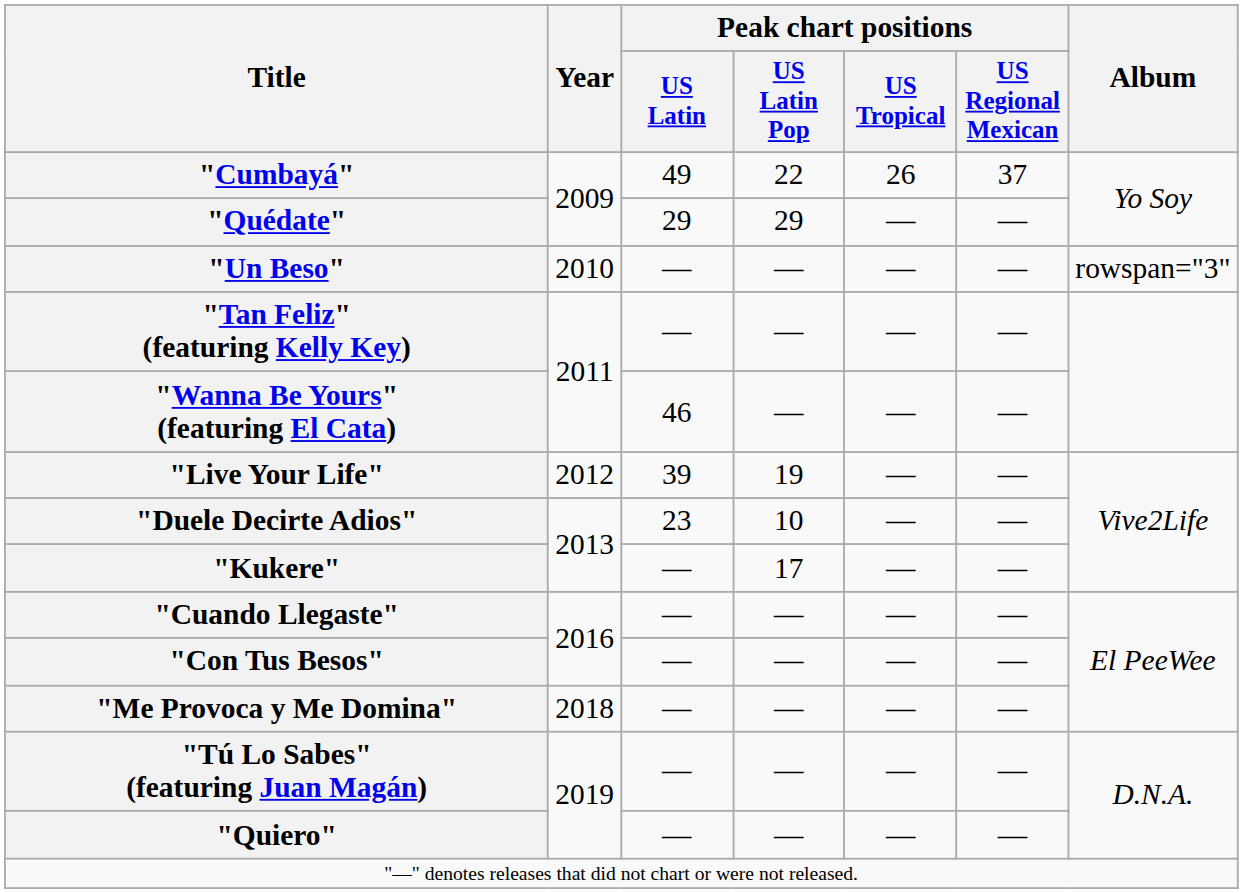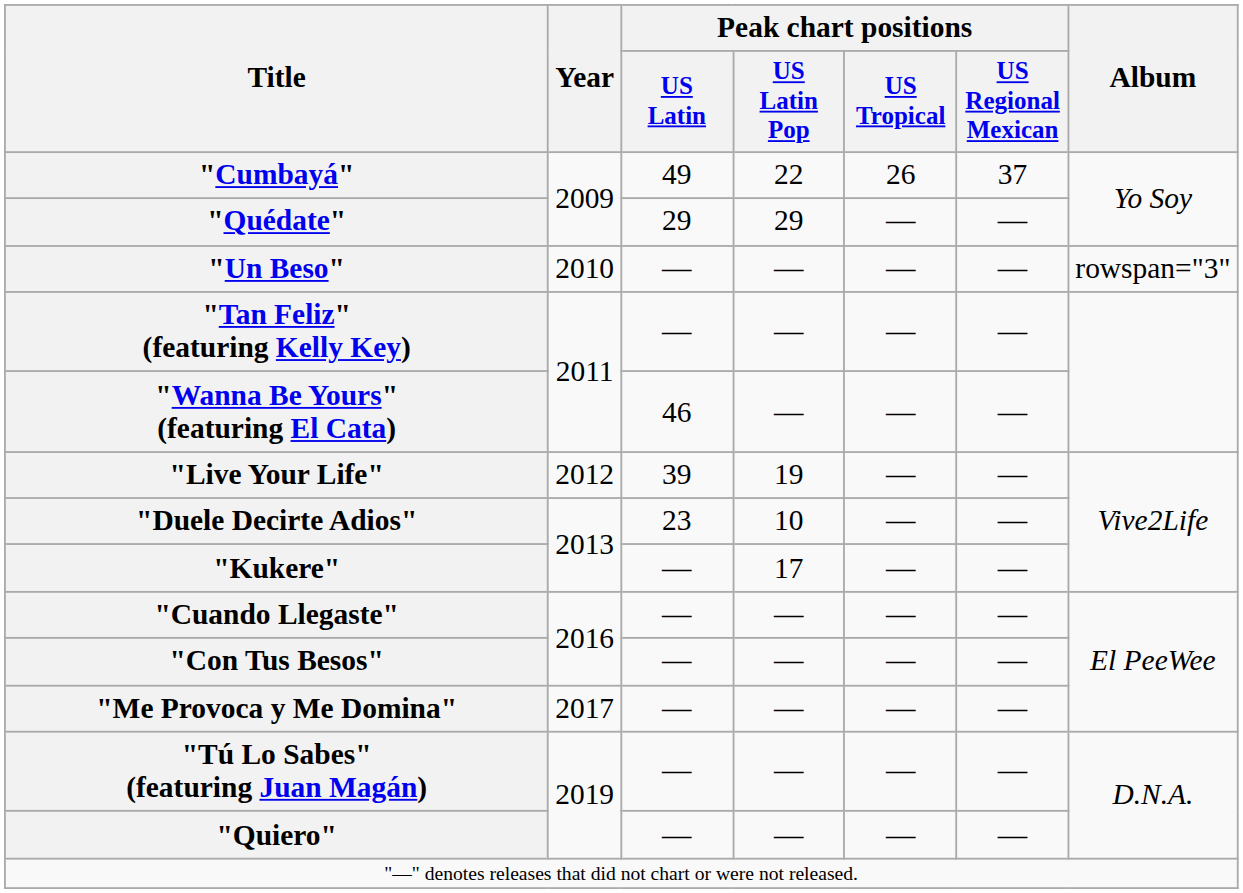(585, 707) 2018 -> (585, 707) 2017
